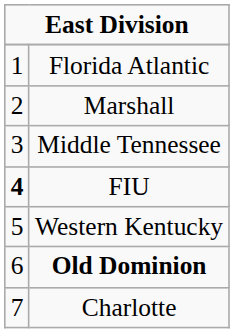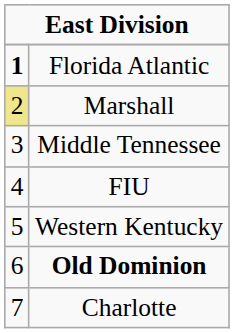(17, 65) normal -> (17, 65) bold
(17, 105) no background -> (17, 105) khaki background
(17, 186) bold -> (17, 186) normal
